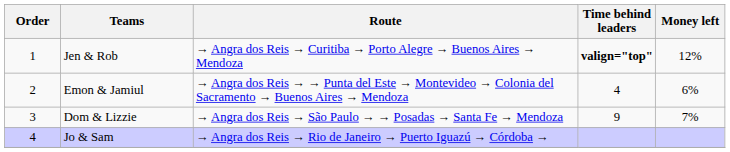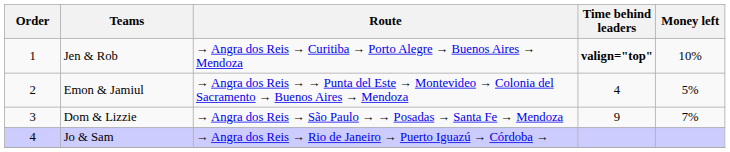(690, 55) 12% -> (690, 55) 10%
(690, 90) 6% -> (690, 90) 5%
